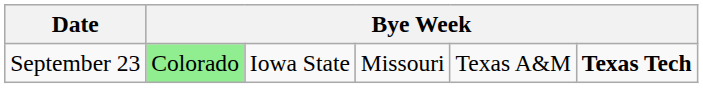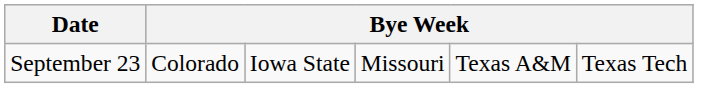(195, 62) lightgreen background -> (195, 62) no background
(637, 62) bold -> (635, 62) normal
